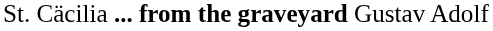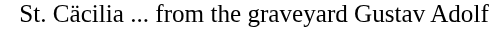(231, 13) bold -> (239, 13) normal
